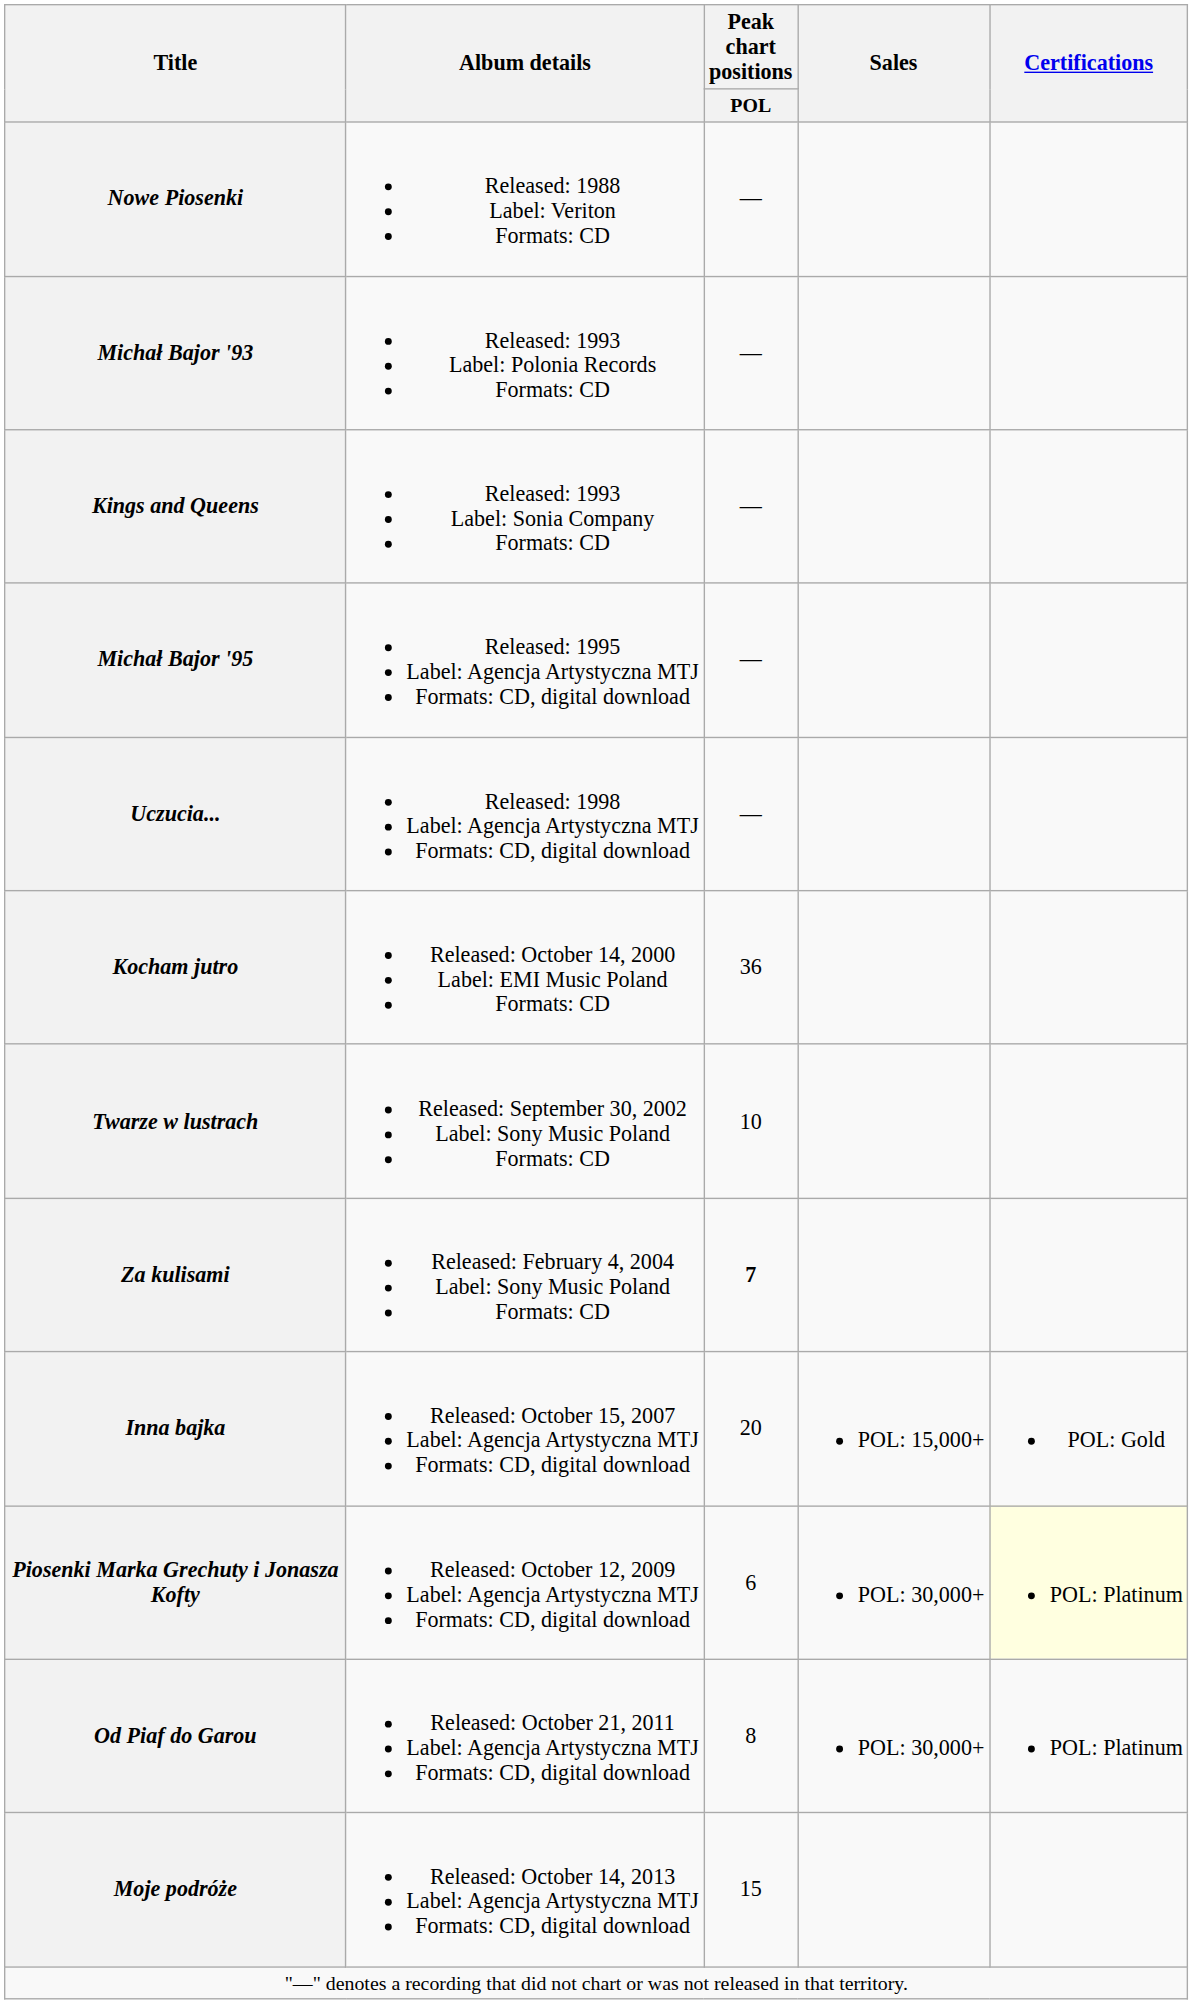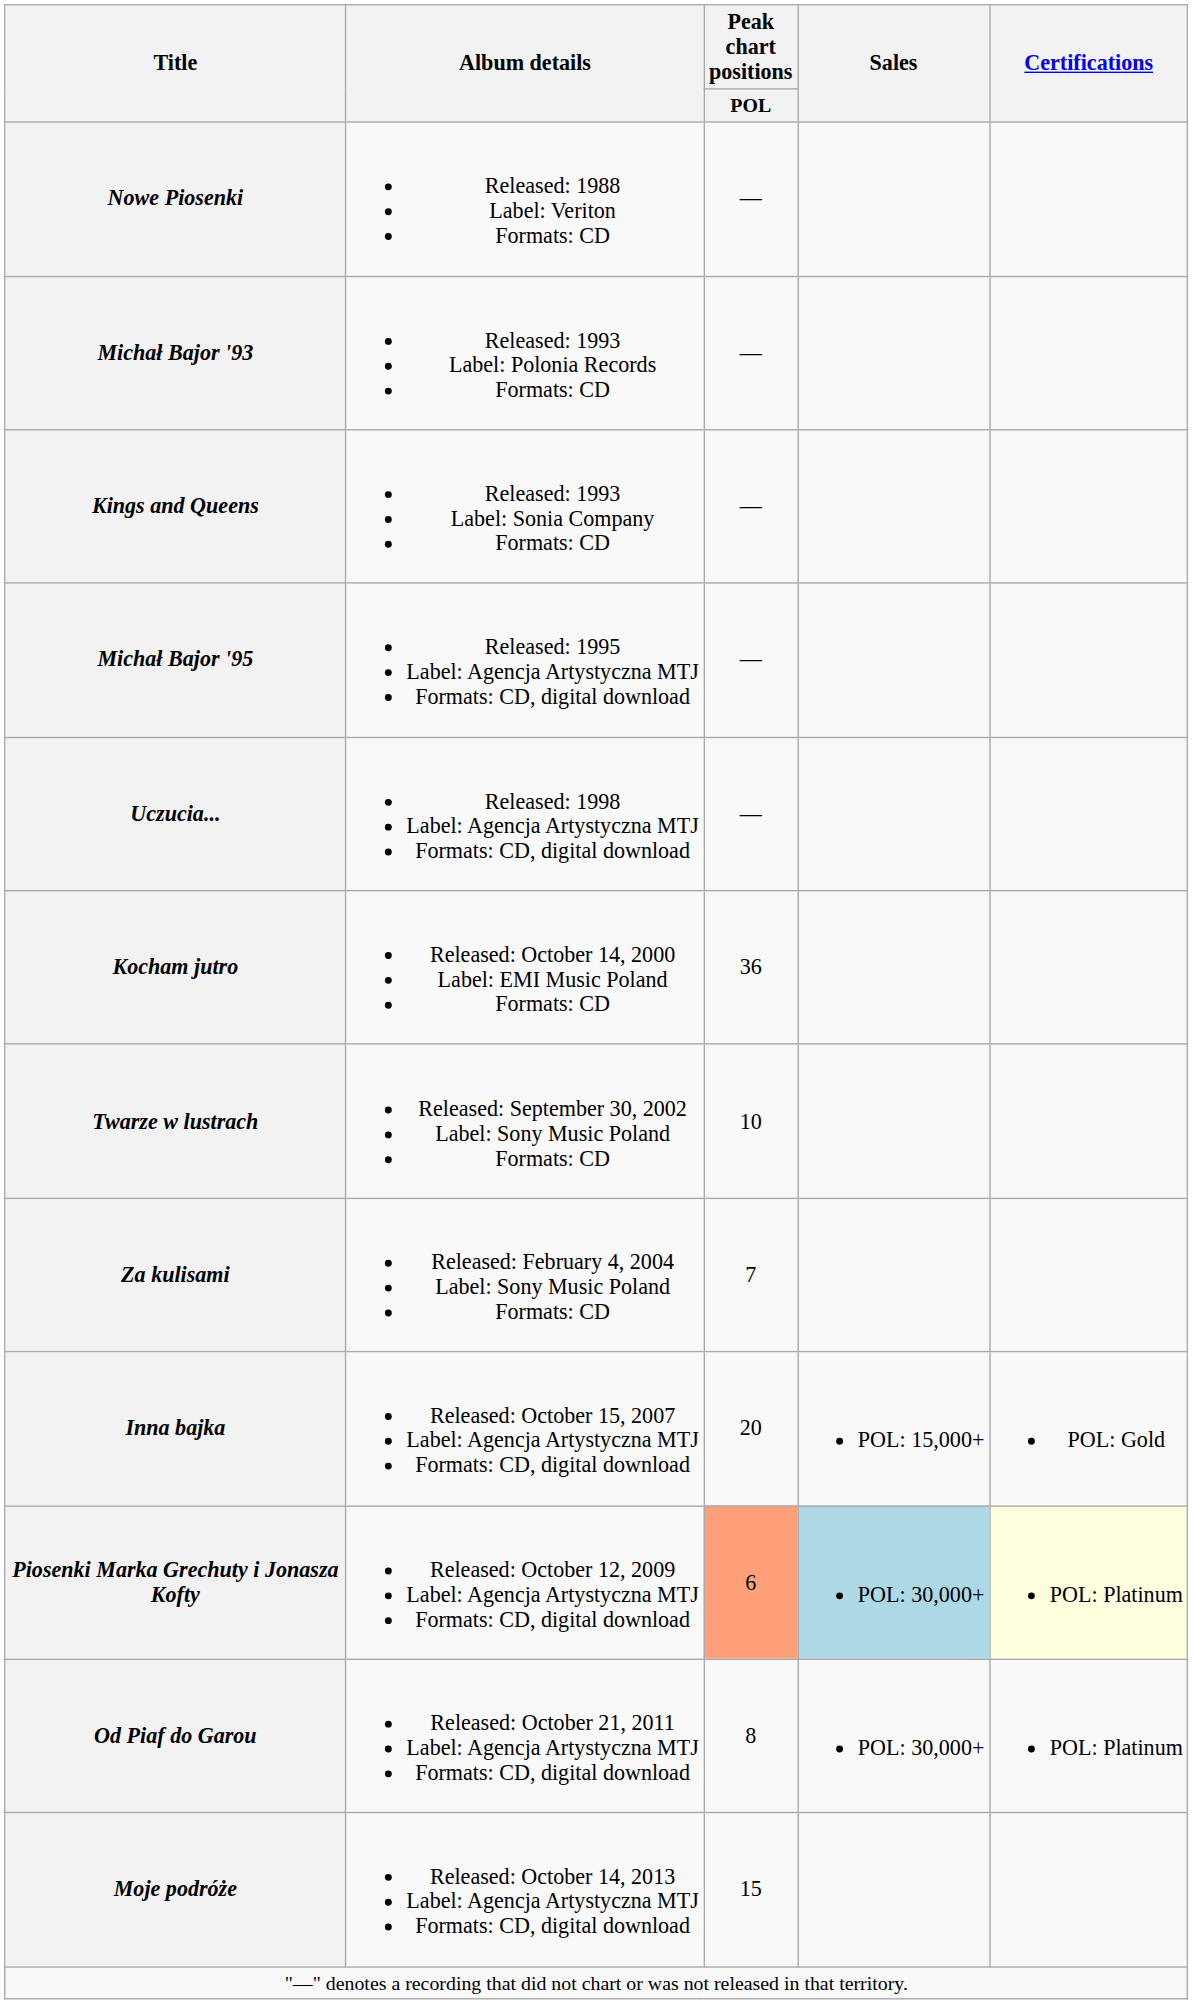(751, 1274) bold -> (751, 1274) normal
(751, 1582) no background -> (751, 1582) lightsalmon background
(894, 1595) no background -> (894, 1595) lightblue background
